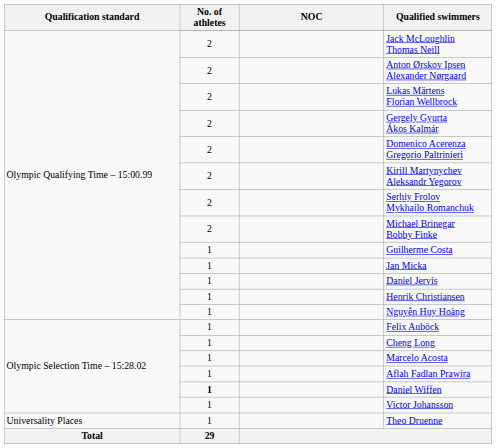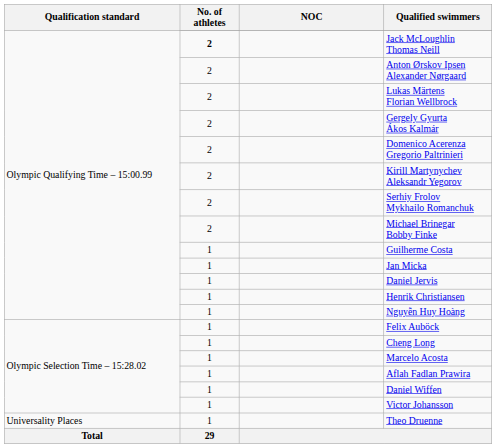(210, 44) normal -> (210, 44) bold
(210, 389) bold -> (210, 389) normal
